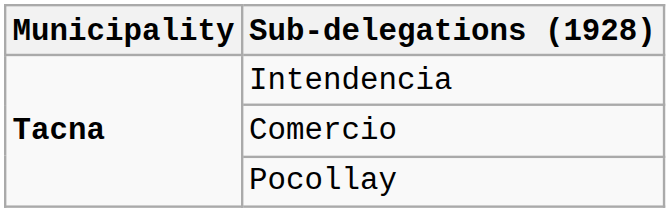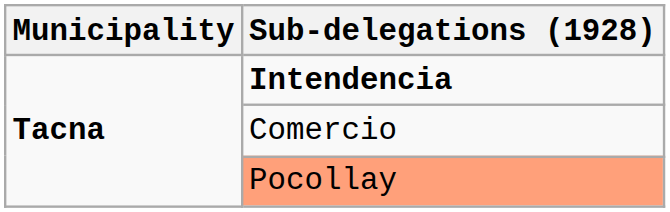(351, 81) normal -> (351, 81) bold
(323, 181) no background -> (323, 181) lightsalmon background
